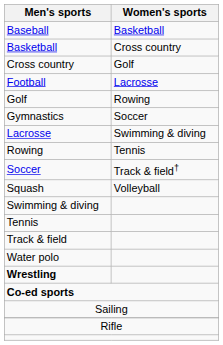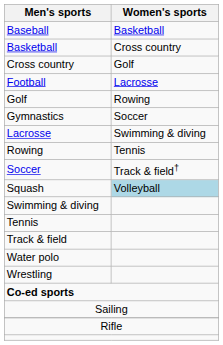(137, 188) no background -> (137, 188) lightblue background
(32, 274) bold -> (29, 274) normal
